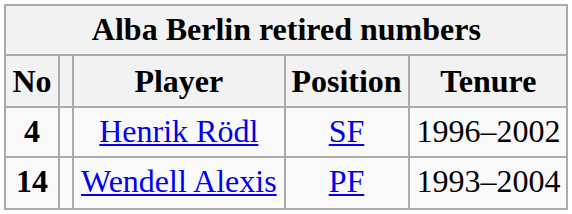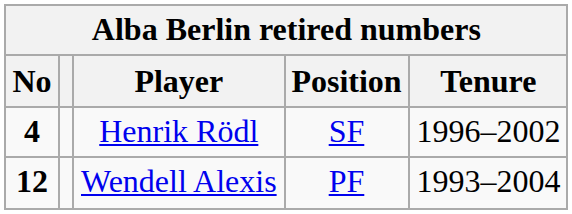(32, 182) 14 -> (32, 182) 12
